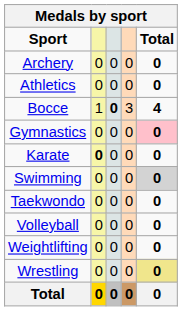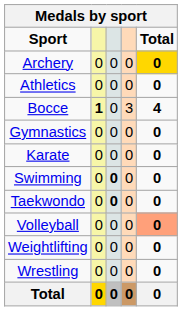(157, 62) no background -> (157, 62) gold background
(99, 108) normal -> (99, 108) bold
(114, 108) bold -> (114, 108) normal
(157, 131) pink background -> (157, 131) no background
(99, 155) bold -> (99, 155) normal
(114, 178) normal -> (114, 178) bold
(157, 178) lightgrey background -> (157, 178) no background
(114, 201) normal -> (114, 201) bold
(157, 224) no background -> (157, 224) lightsalmon background
(157, 270) khaki background -> (157, 270) no background
